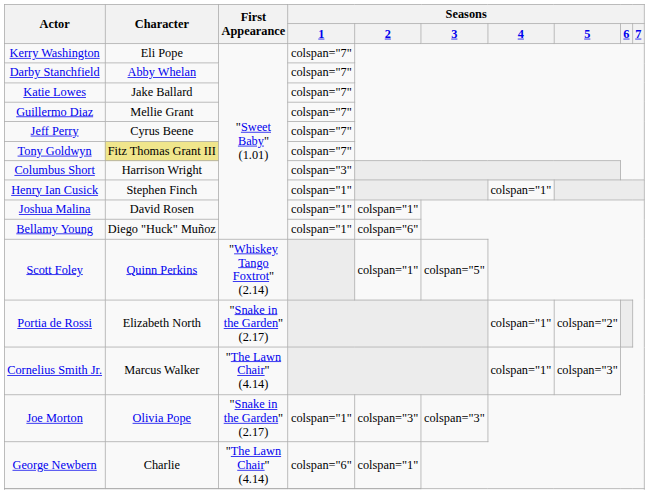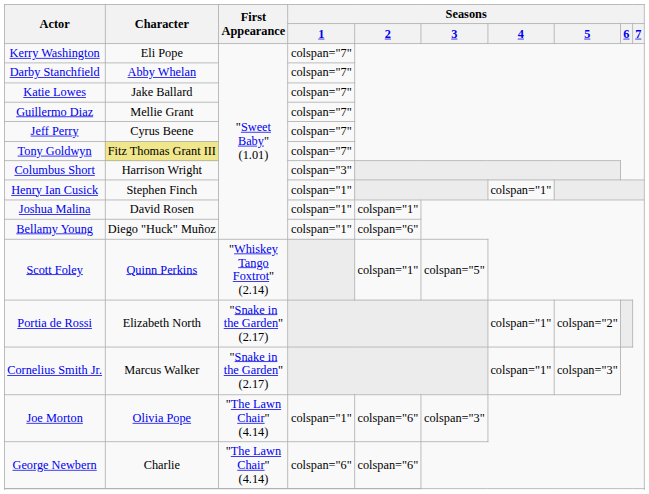(253, 370) "The Lawn Chair" (4.14) -> (253, 370) "Snake in the Garden" (2.17)
(253, 418) "Snake in the Garden" (2.17) -> (253, 418) "The Lawn Chair" (4.14)
(388, 418) colspan="3" -> (388, 418) colspan="6"
(388, 465) colspan="1" -> (388, 465) colspan="6"
